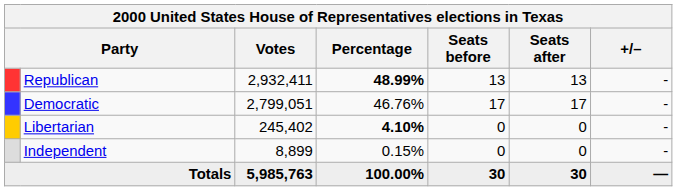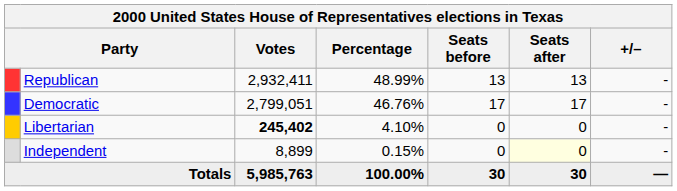(399, 80) bold -> (399, 80) normal
(286, 127) normal -> (286, 127) bold
(403, 127) bold -> (403, 127) normal
(583, 151) no background -> (583, 151) lightyellow background
